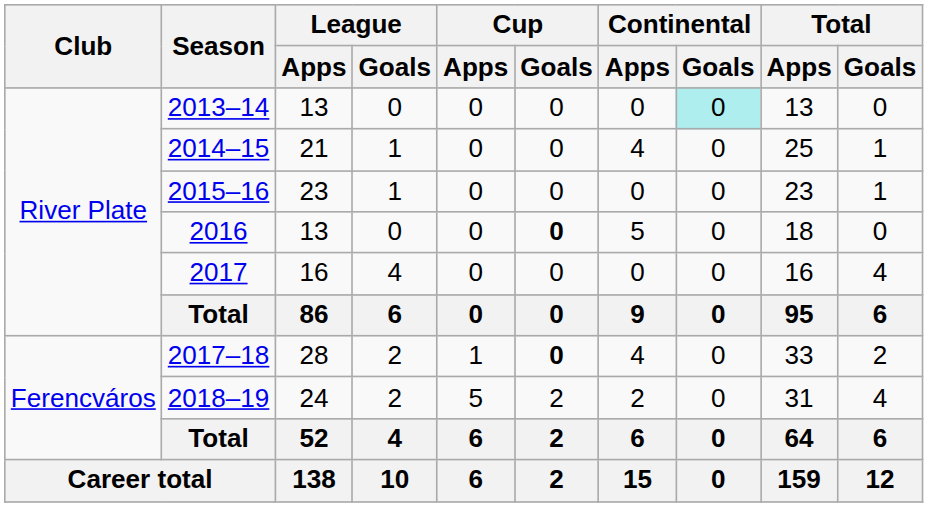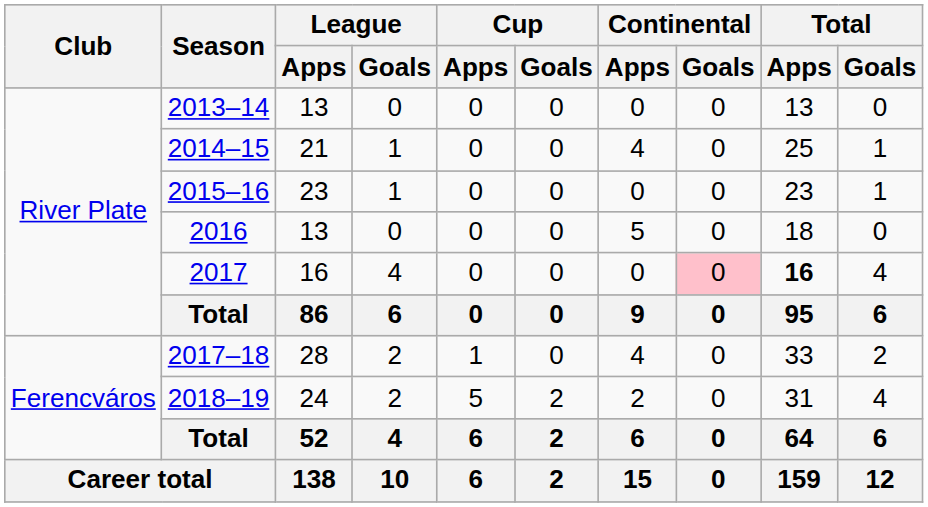(718, 107) paleturquoise background -> (718, 107) no background
(557, 231) bold -> (557, 231) normal
(718, 273) no background -> (718, 273) pink background
(799, 273) normal -> (799, 273) bold
(557, 356) bold -> (557, 356) normal
